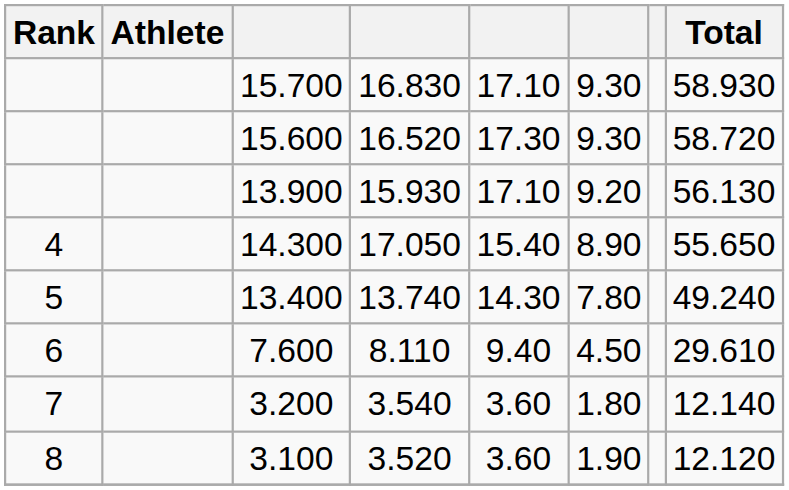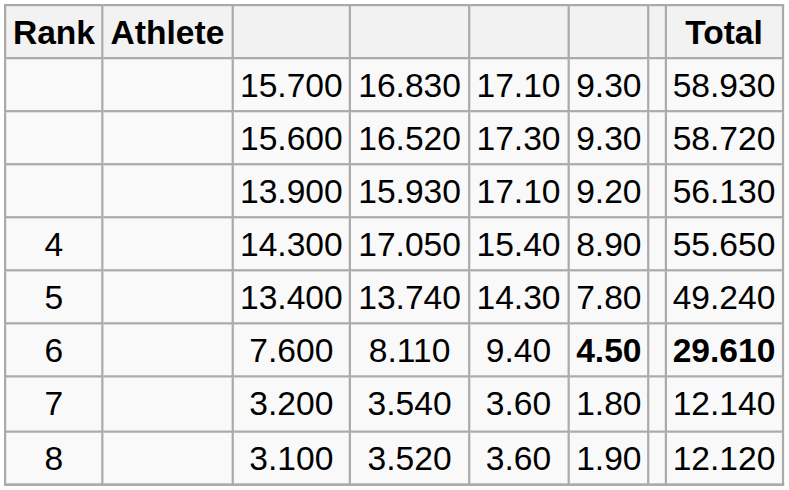(609, 351) normal -> (609, 351) bold
(724, 351) normal -> (724, 351) bold
